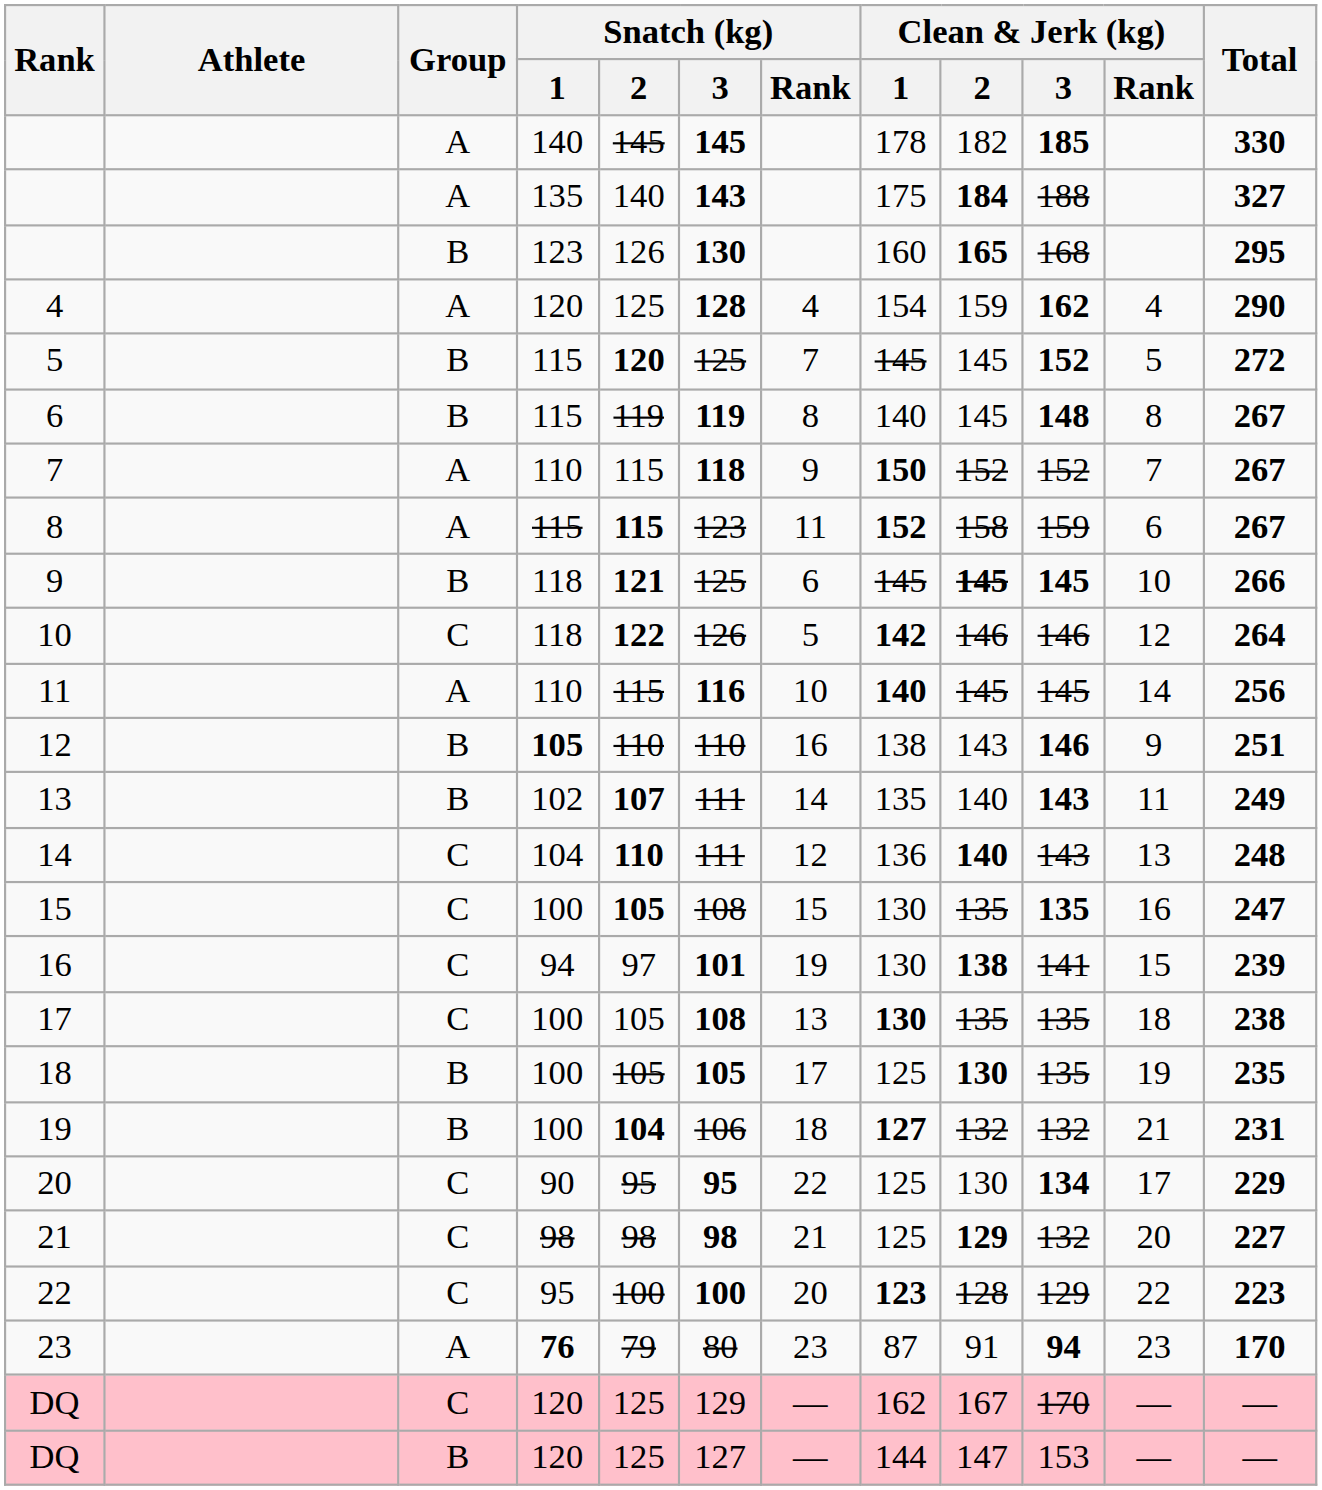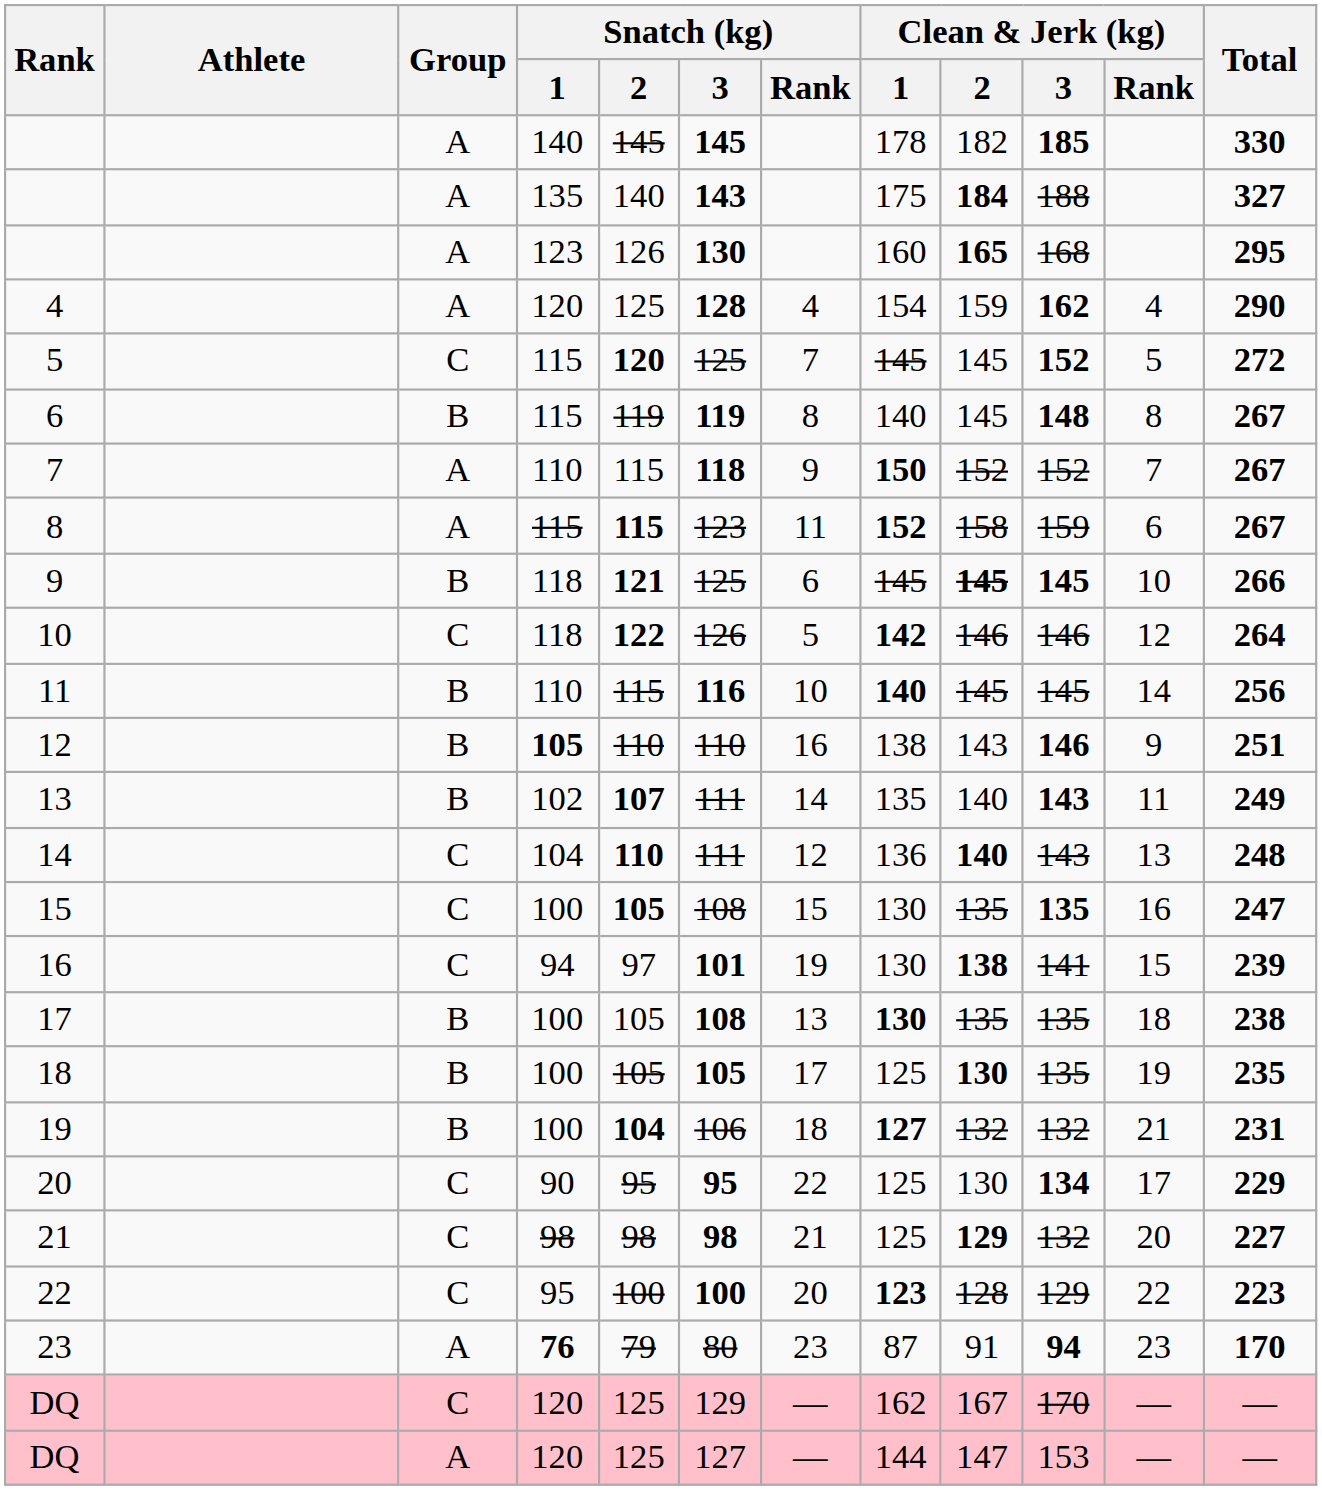(458, 251) B -> (458, 251) A
(458, 360) B -> (458, 360) C
(458, 689) A -> (458, 689) B
(458, 1018) C -> (458, 1018) B
(458, 1456) B -> (458, 1456) A
